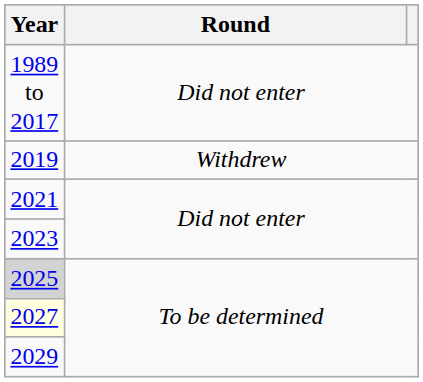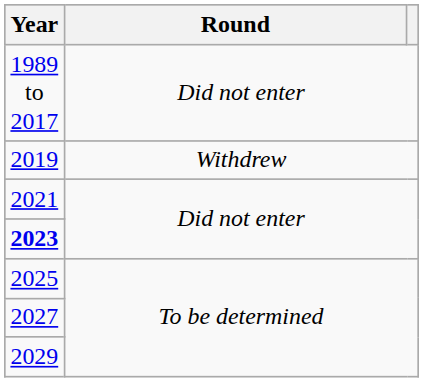(34, 238) normal -> (34, 238) bold
(34, 278) lightgrey background -> (34, 278) no background
(34, 317) lightyellow background -> (34, 317) no background
